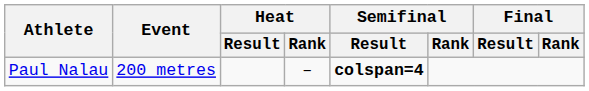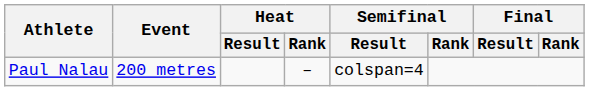(379, 71) bold -> (379, 71) normal
